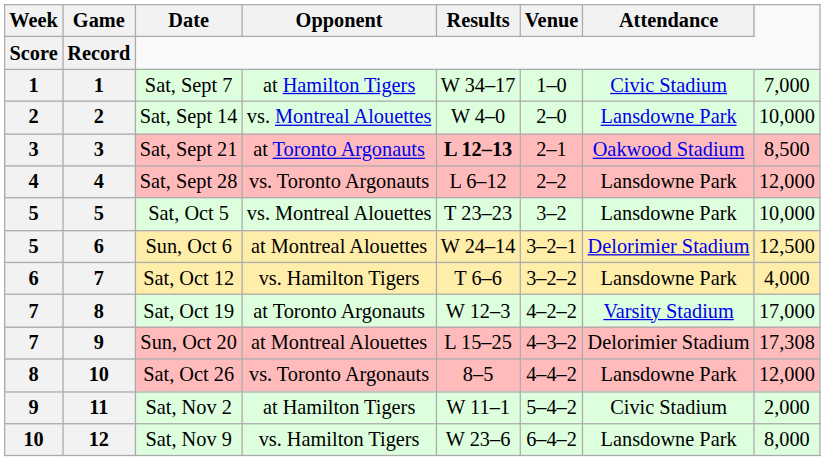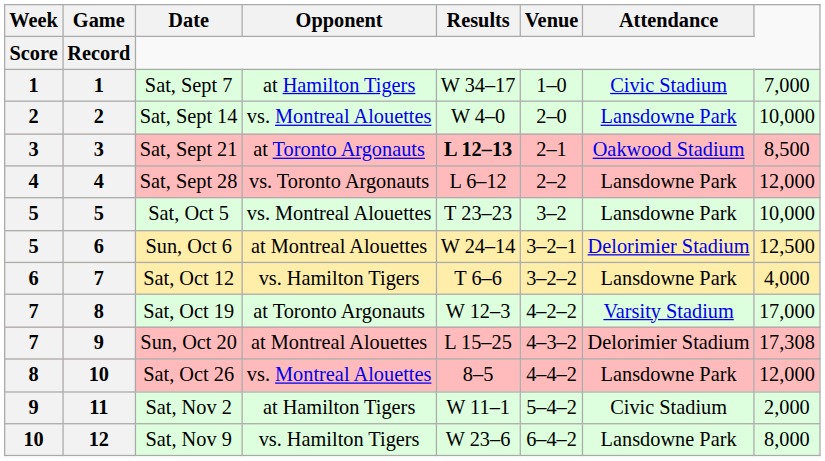(339, 375) vs. Toronto Argonauts -> (339, 375) vs. Montreal Alouettes
